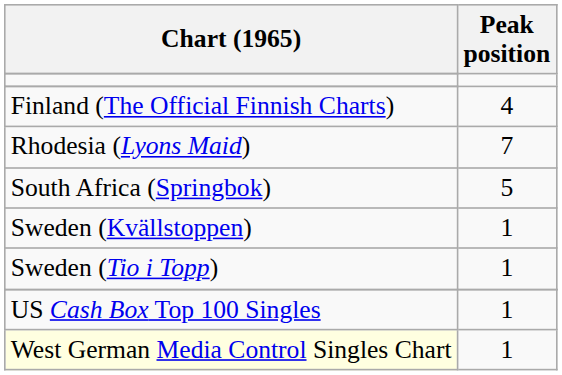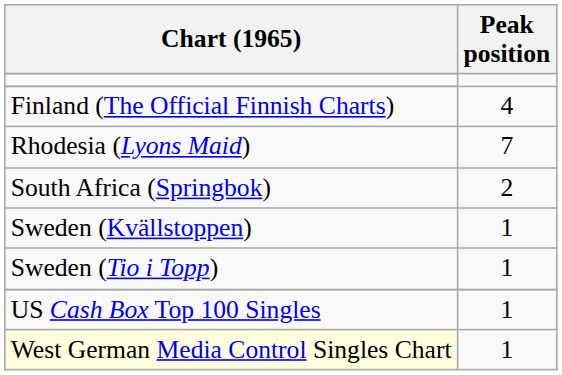(507, 187) 5 -> (507, 187) 2
